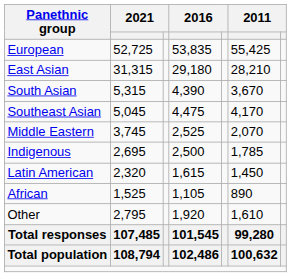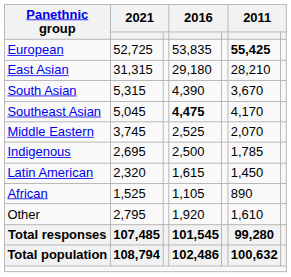(251, 49) normal -> (251, 49) bold
(188, 111) normal -> (188, 111) bold
